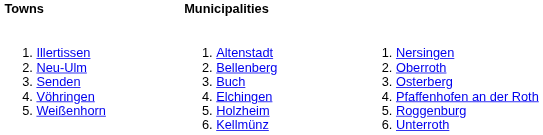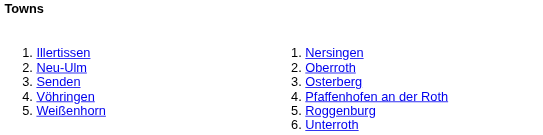- column: (227, 8)
